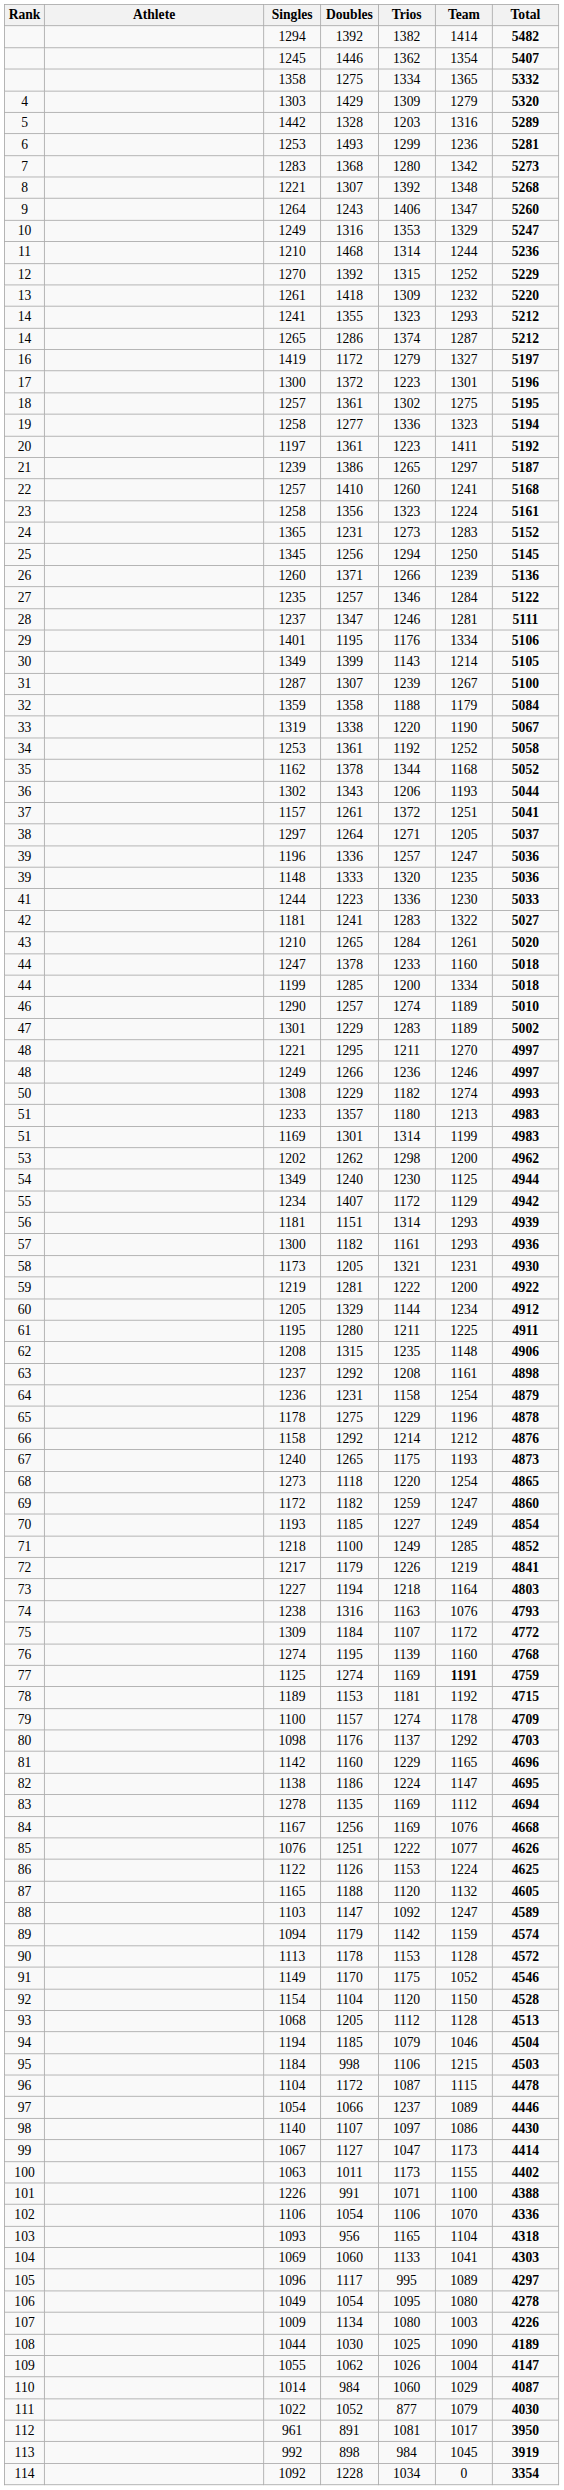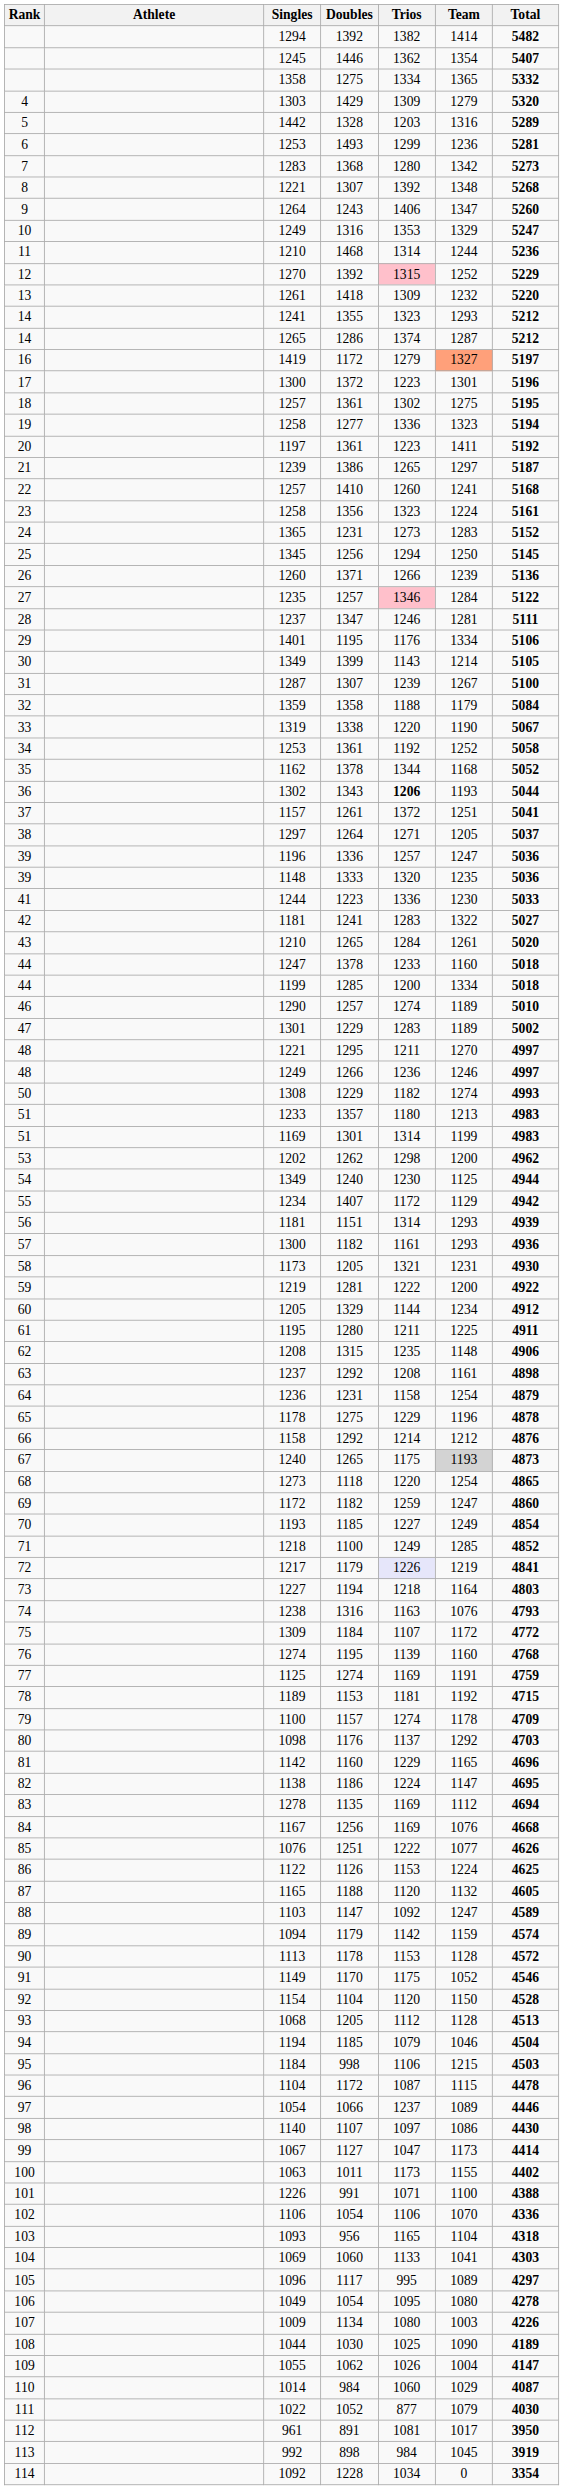(407, 274) no background -> (407, 274) pink background
(464, 360) no background -> (464, 360) lightsalmon background
(407, 597) no background -> (407, 597) pink background
(407, 791) normal -> (407, 791) bold
(464, 1460) no background -> (464, 1460) lightgrey background
(407, 1568) no background -> (407, 1568) lavender background
(464, 1676) bold -> (464, 1676) normal
